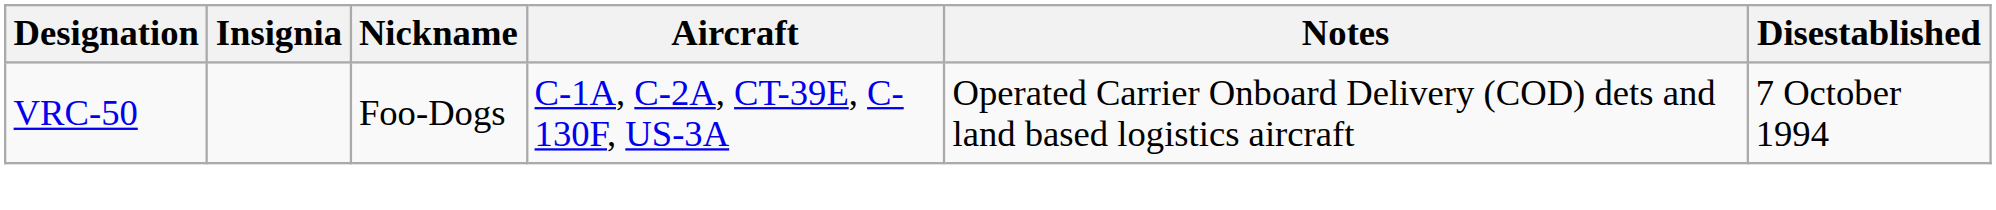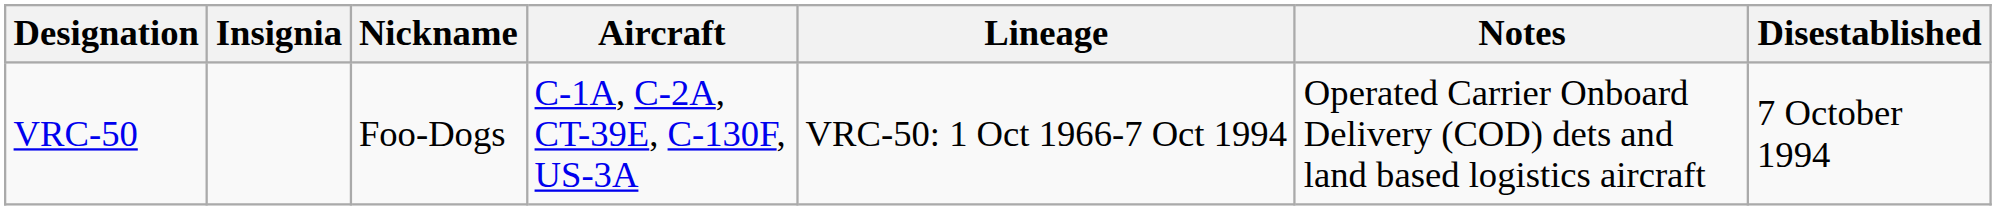+ column: (1046, 33)
